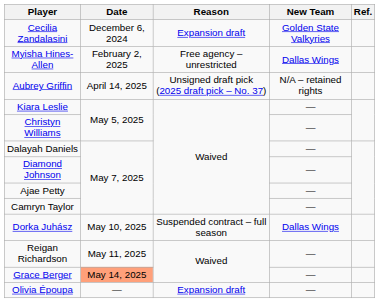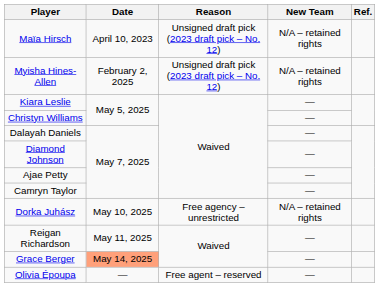+ row: (45, 38)
- row: (42, 33)
(211, 59) Free agency – unrestricted -> (213, 76) Unsigned draft pick (2023 draft pick – No. 12)
(311, 59) Dallas Wings -> (310, 76) N/A – retained rights
- row: (42, 86)
(211, 227) Suspended contract – full season -> (213, 211) Free agency – unrestricted
(311, 227) Dallas Wings -> (310, 211) N/A – retained rights
(211, 290) Expansion draft -> (213, 274) Free agent – reserved
